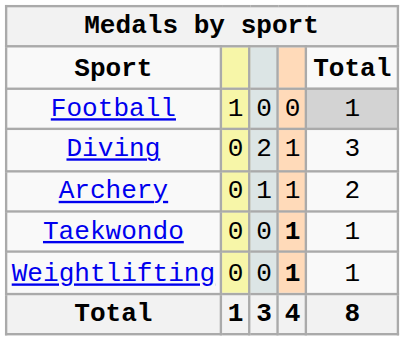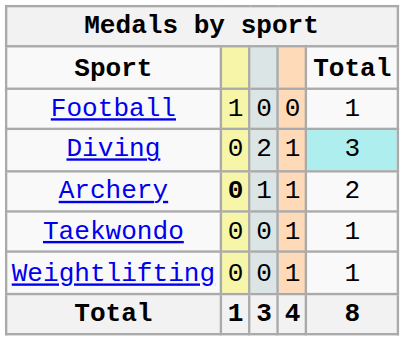(352, 109) lightgrey background -> (352, 109) no background
(352, 150) no background -> (352, 150) paleturquoise background
(236, 191) normal -> (236, 191) bold
(293, 232) bold -> (293, 232) normal
(293, 273) bold -> (293, 273) normal
